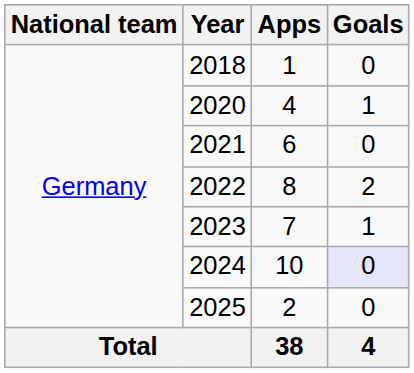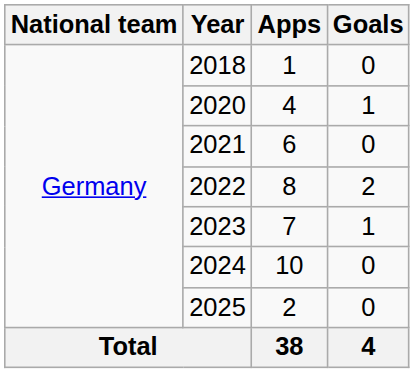(368, 266) lavender background -> (368, 266) no background
